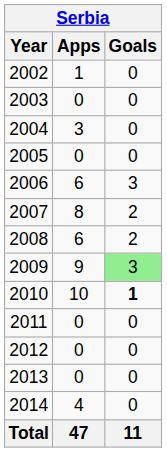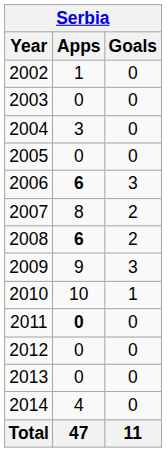(79, 184) normal -> (79, 184) bold
(79, 239) normal -> (79, 239) bold
(133, 267) lightgreen background -> (133, 267) no background
(133, 294) bold -> (133, 294) normal
(79, 322) normal -> (79, 322) bold
